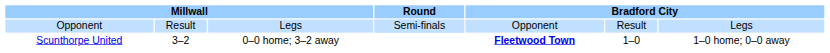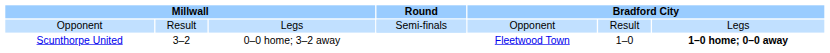(535, 40) bold -> (532, 40) normal
(742, 40) normal -> (738, 40) bold
